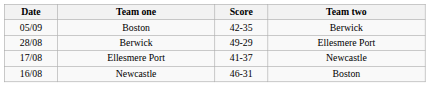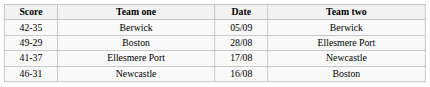columns swapped: (31, 12) <-> (241, 12)
(136, 27) Boston -> (136, 27) Berwick
(136, 43) Berwick -> (136, 43) Boston
